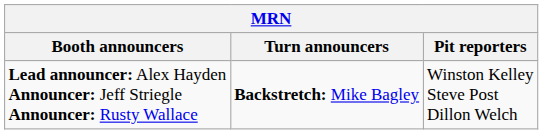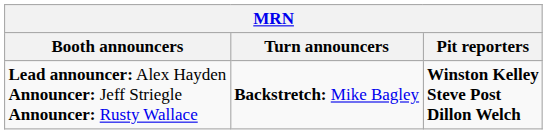(480, 95) normal -> (483, 95) bold
